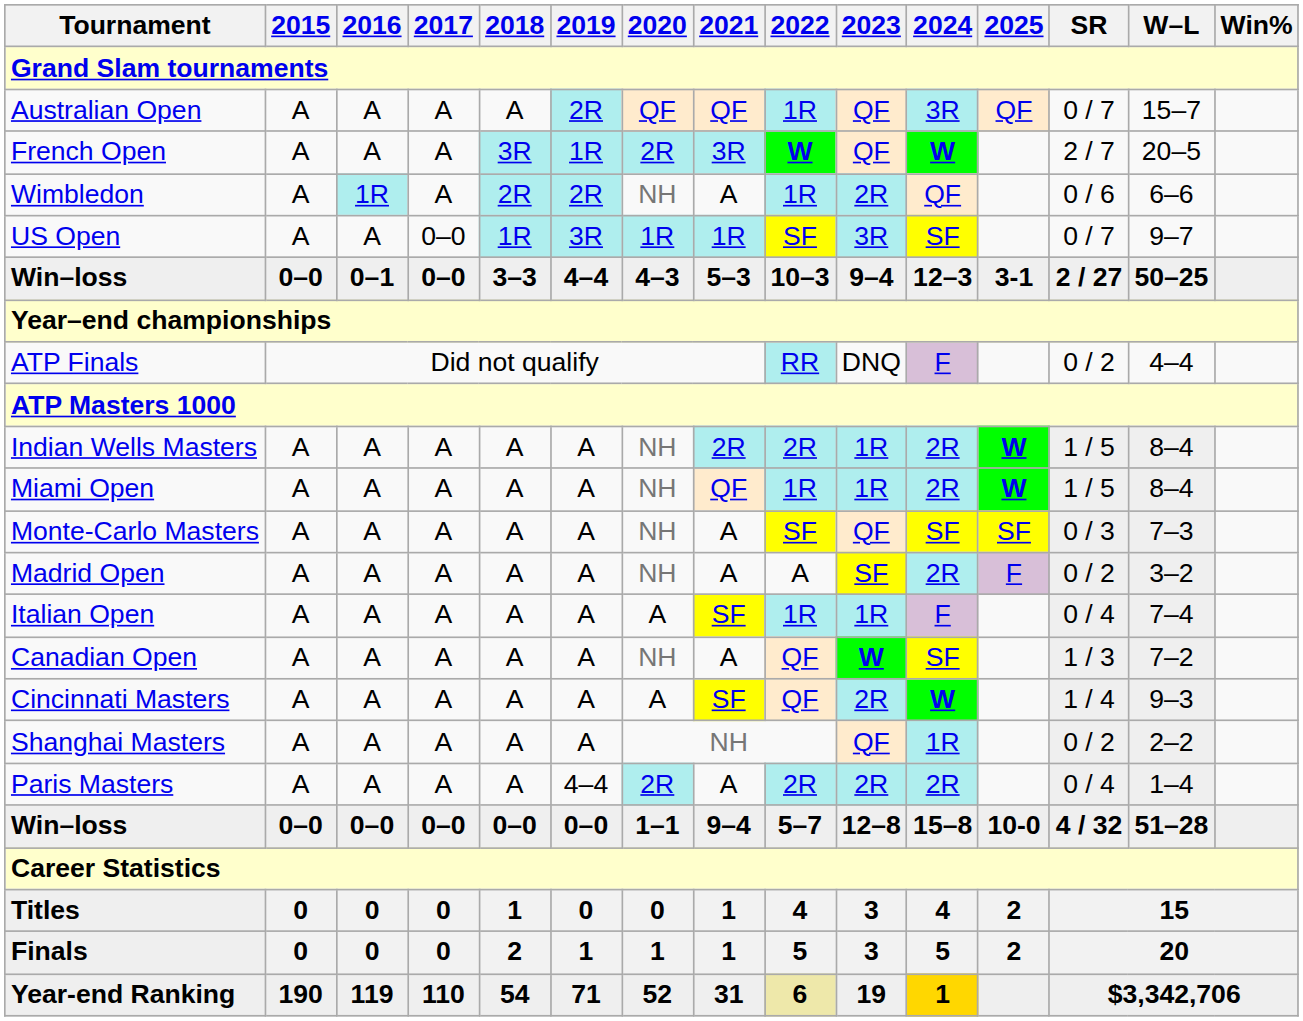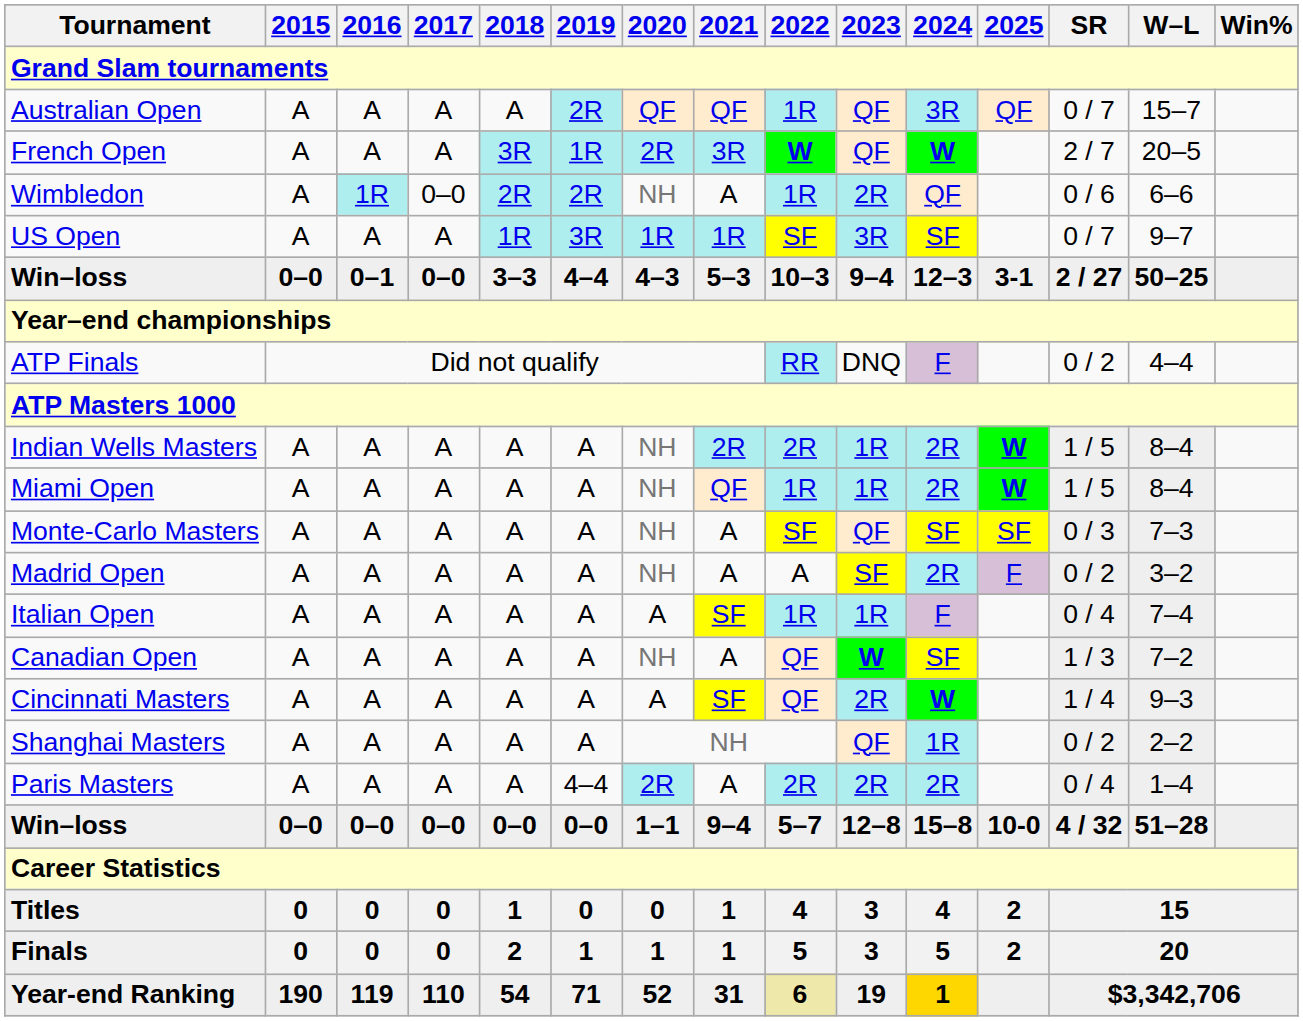(443, 194) A -> (443, 194) 0–0
(443, 236) 0–0 -> (443, 236) A
